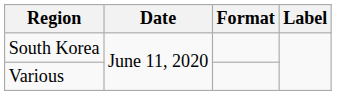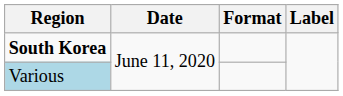(54, 47) normal -> (58, 47) bold
(36, 76) no background -> (36, 76) lightblue background
